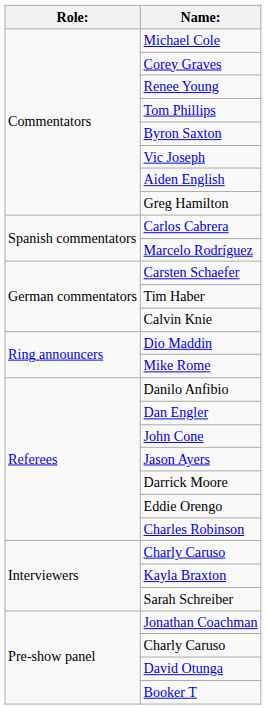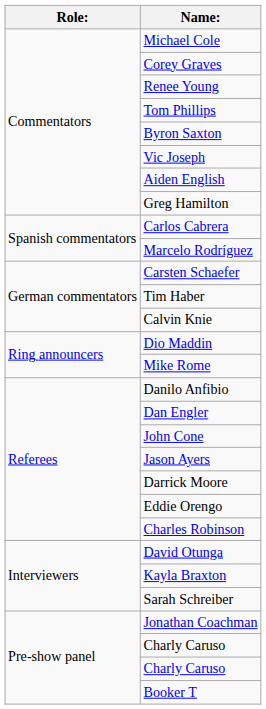(184, 552) Charly Caruso -> (183, 552) David Otunga
(183, 668) David Otunga -> (184, 668) Charly Caruso
